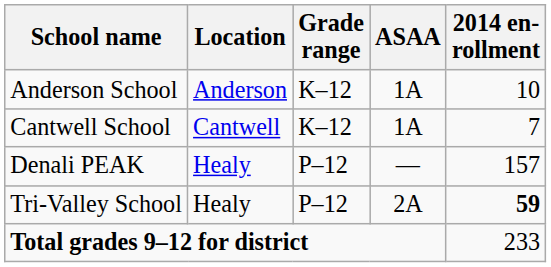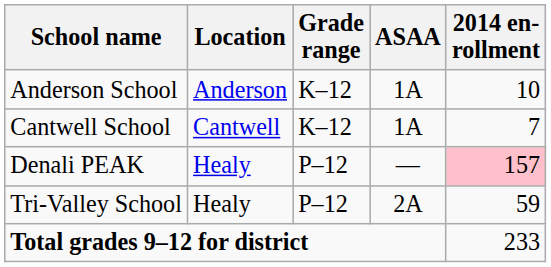(522, 165) no background -> (522, 165) pink background
(528, 204) bold -> (528, 204) normal
